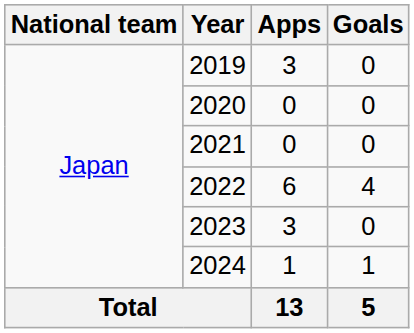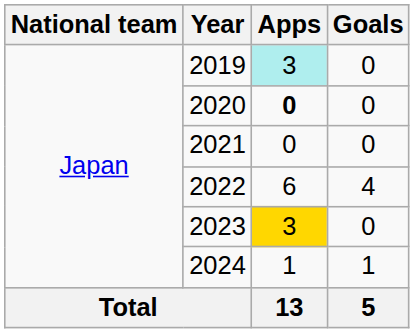(289, 65) no background -> (289, 65) paleturquoise background
(289, 105) normal -> (289, 105) bold
(289, 226) no background -> (289, 226) gold background
